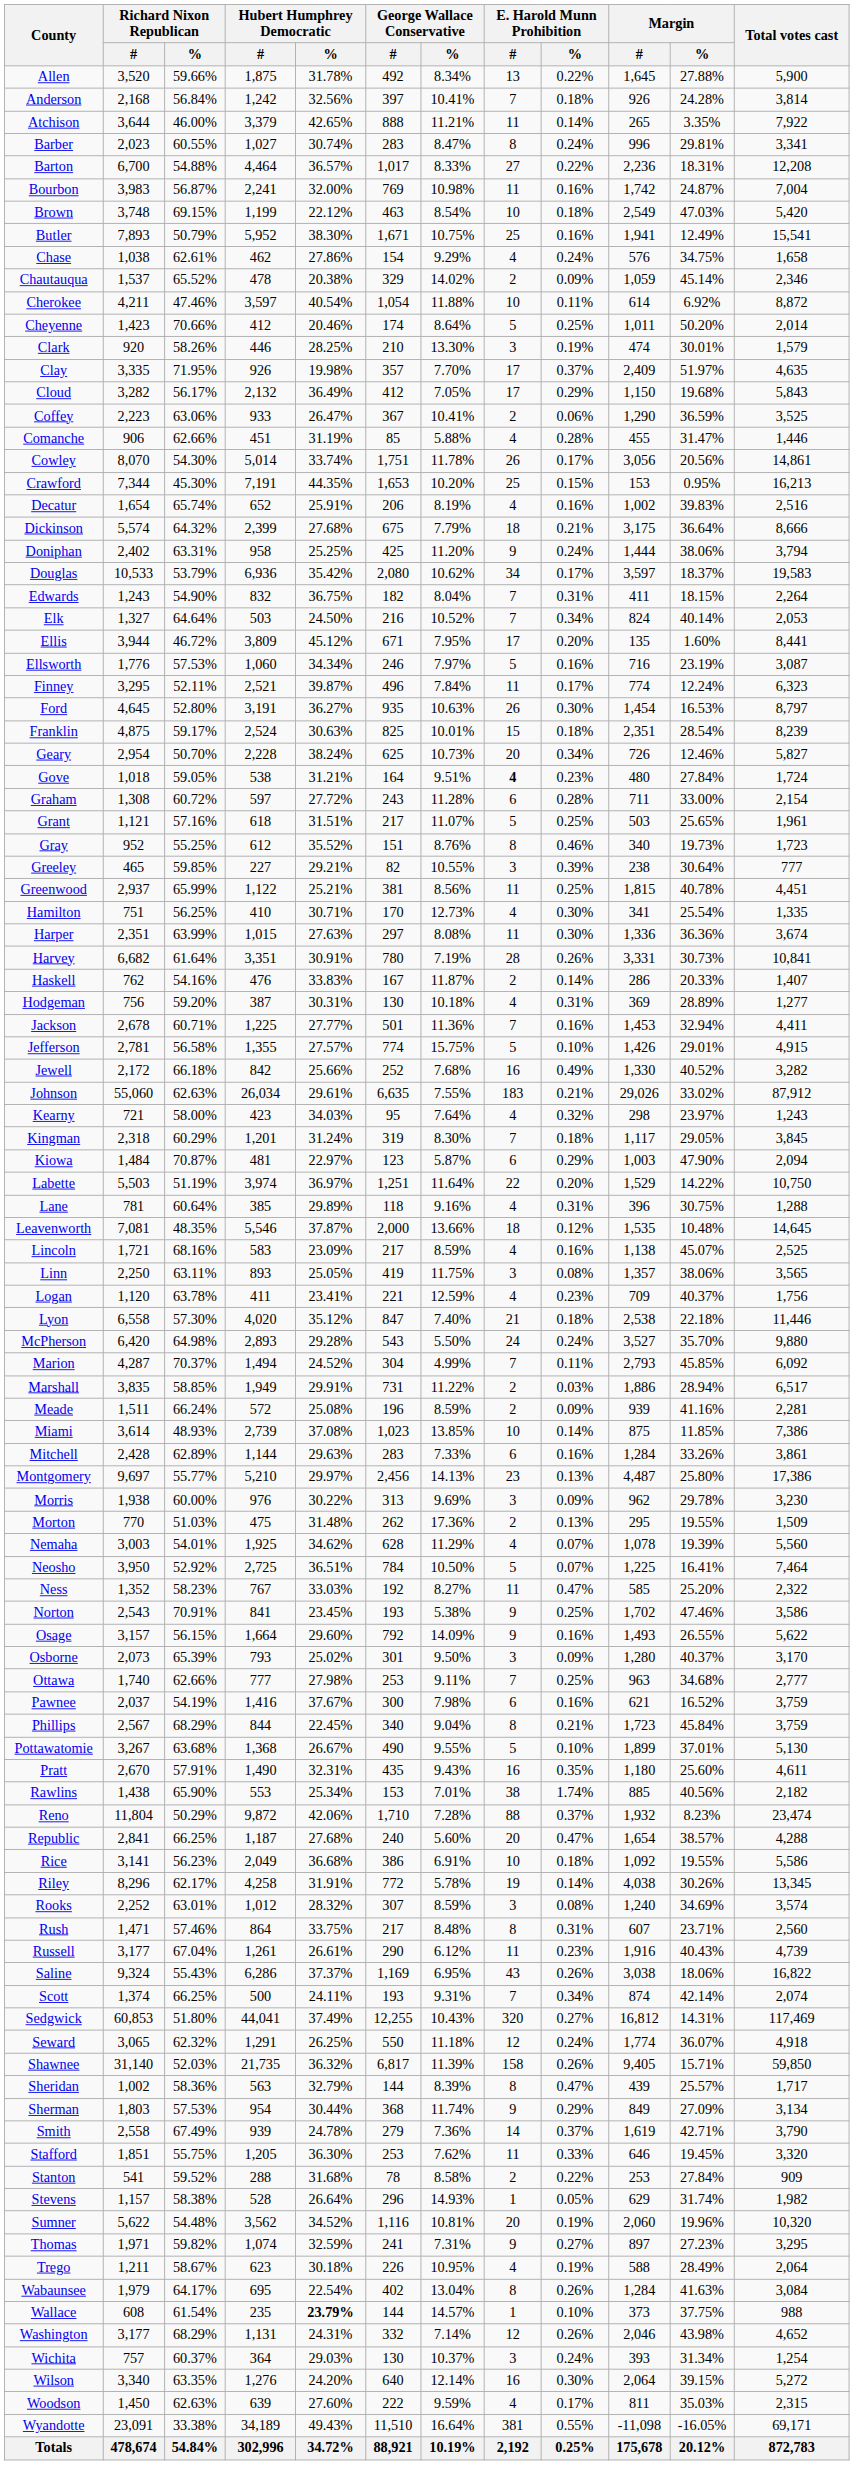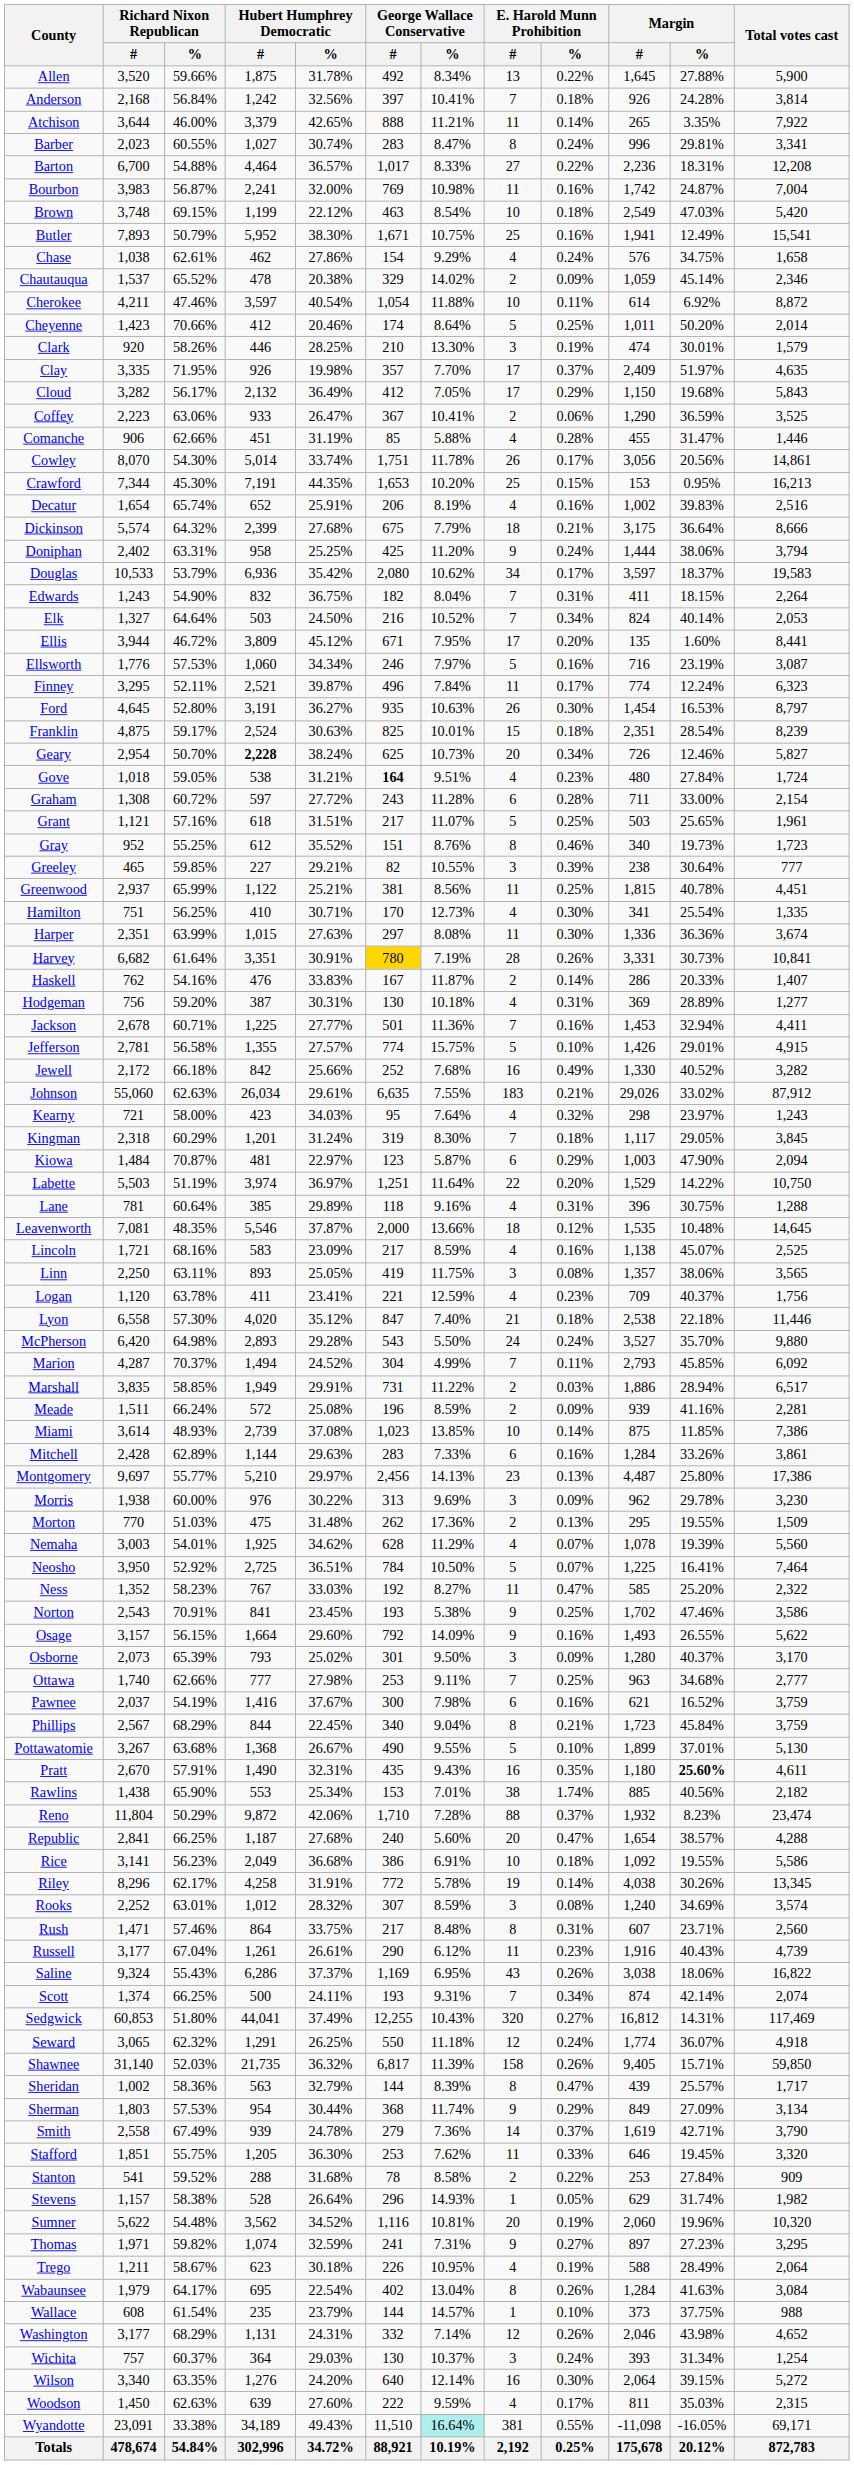(261, 754) normal -> (261, 754) bold
(393, 777) normal -> (393, 777) bold
(513, 777) bold -> (513, 777) normal
(393, 957) no background -> (393, 957) gold background
(702, 1770) normal -> (702, 1770) bold
(331, 2312) bold -> (330, 2312) normal
(452, 2425) no background -> (452, 2425) paleturquoise background
